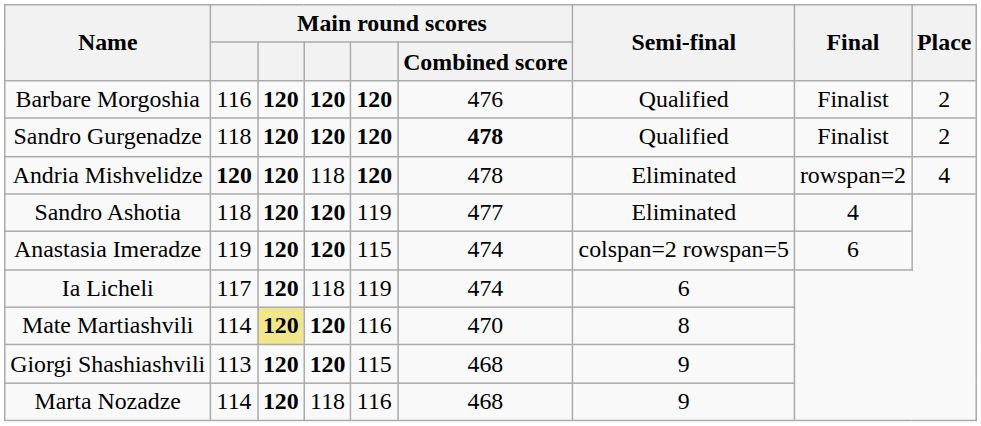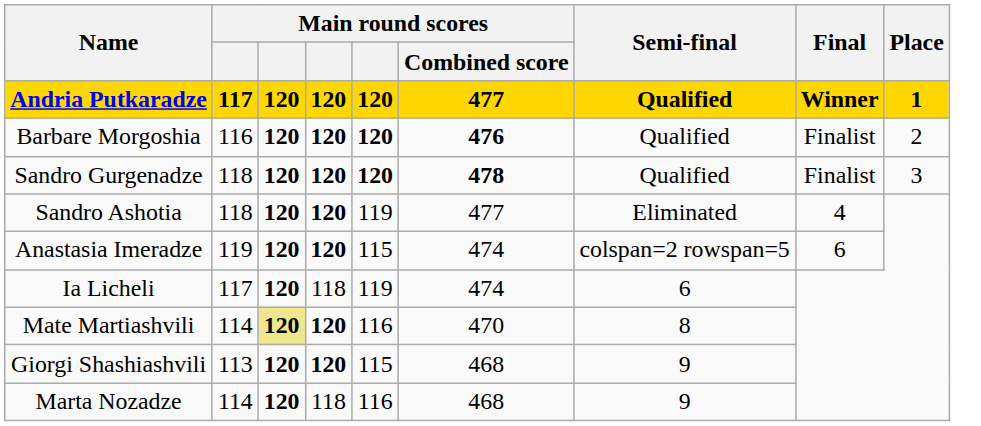+ row: (109, 99)
(485, 99) normal -> (486, 136) bold
(944, 136) 2 -> (917, 174) 3
- row: (108, 174)
